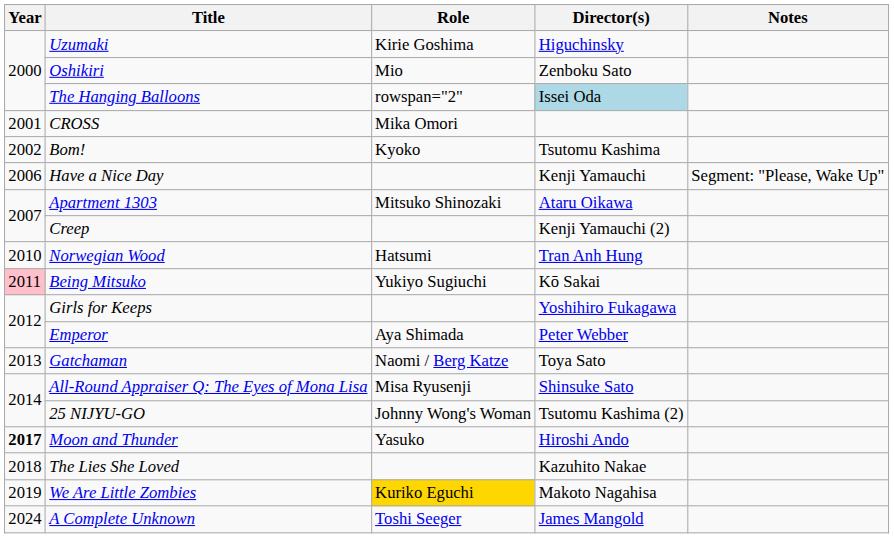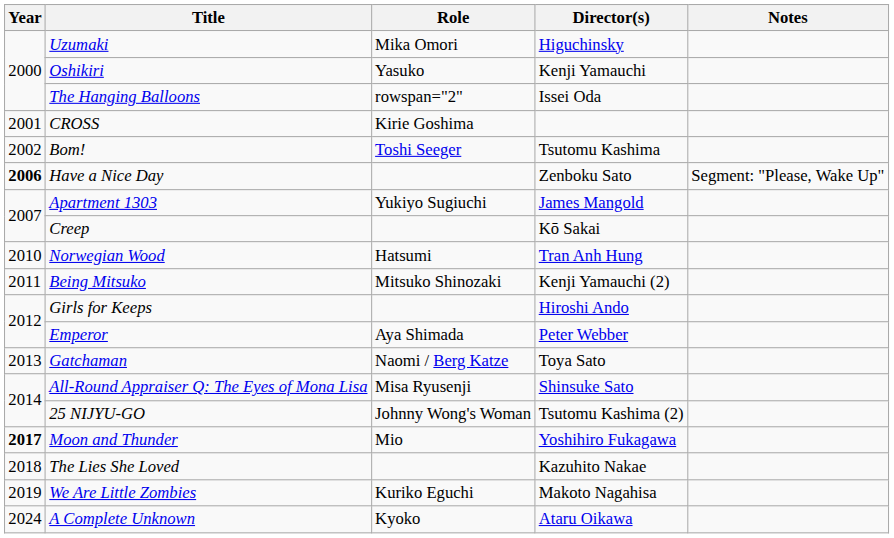(424, 44) Kirie Goshima -> (416, 44) Mika Omori
(389, 70) Mio -> (400, 70) Yasuko
(585, 70) Zenboku Sato -> (592, 70) Kenji Yamauchi
(570, 96) lightblue background -> (570, 96) no background
(416, 123) Mika Omori -> (424, 123) Kirie Goshima
(398, 149) Kyoko -> (418, 149) Toshi Seeger
(25, 176) normal -> (25, 176) bold
(592, 176) Kenji Yamauchi -> (585, 176) Zenboku Sato
(438, 202) Mitsuko Shinozaki -> (431, 202) Yukiyo Sugiuchi
(586, 202) Ataru Oikawa -> (591, 202) James Mangold
(604, 228) Kenji Yamauchi (2) -> (569, 228) Kō Sakai
(25, 281) pink background -> (25, 281) no background
(431, 281) Yukiyo Sugiuchi -> (438, 281) Mitsuko Shinozaki
(569, 281) Kō Sakai -> (604, 281) Kenji Yamauchi (2)
(607, 307) Yoshihiro Fukagawa -> (584, 307) Hiroshi Ando
(400, 439) Yasuko -> (389, 439) Mio
(584, 439) Hiroshi Ando -> (607, 439) Yoshihiro Fukagawa
(424, 492) gold background -> (424, 492) no background
(418, 519) Toshi Seeger -> (398, 519) Kyoko
(591, 519) James Mangold -> (586, 519) Ataru Oikawa
